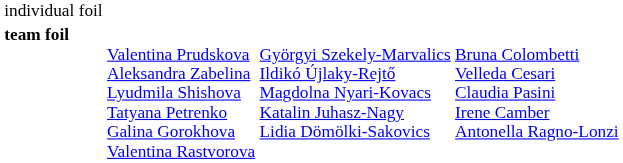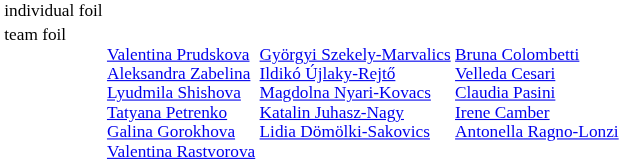(37, 34) bold -> (35, 34) normal
